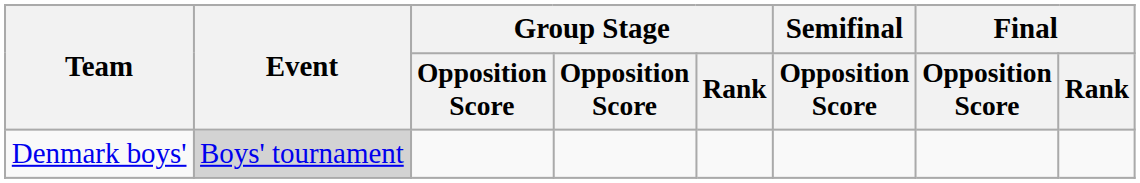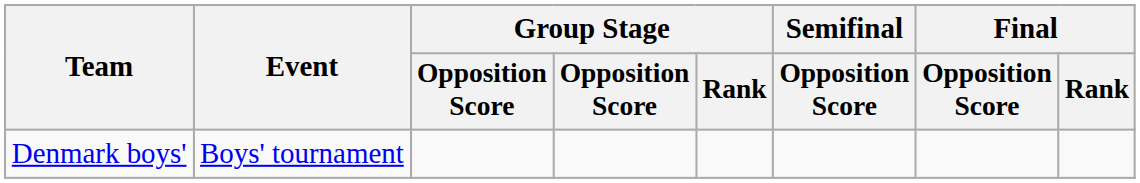(302, 153) lightgrey background -> (302, 153) no background
